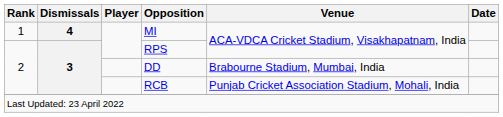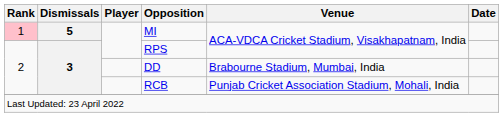(21, 31) no background -> (21, 31) pink background
(70, 31) 4 -> (70, 31) 5
